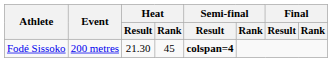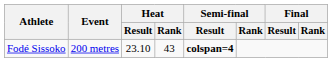(138, 49) 21.30 -> (138, 49) 23.10
(169, 49) 45 -> (169, 49) 43
